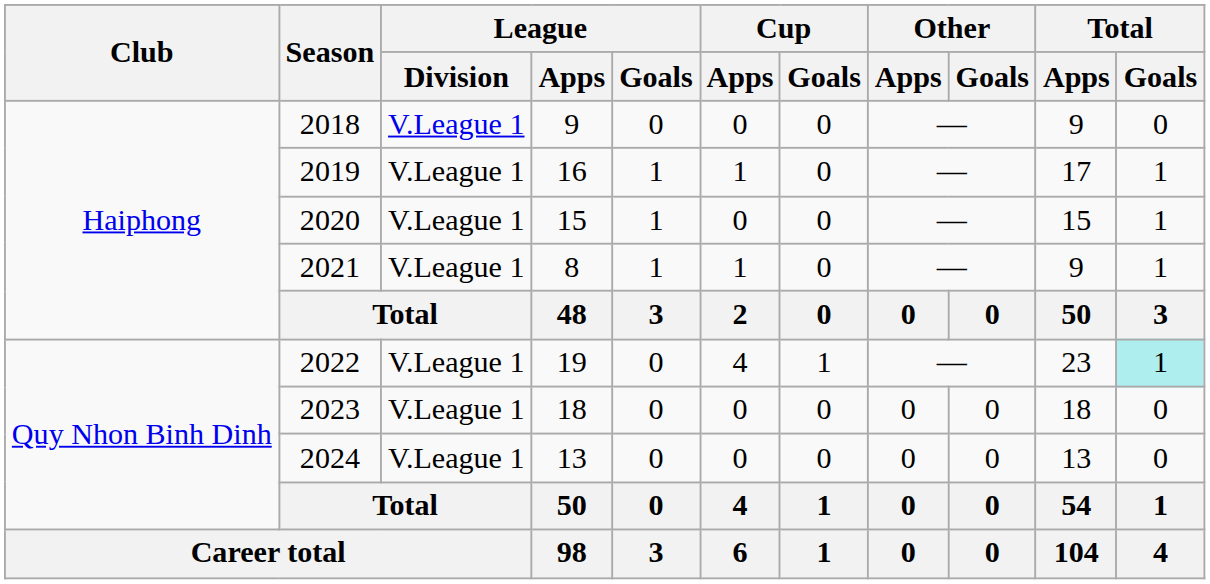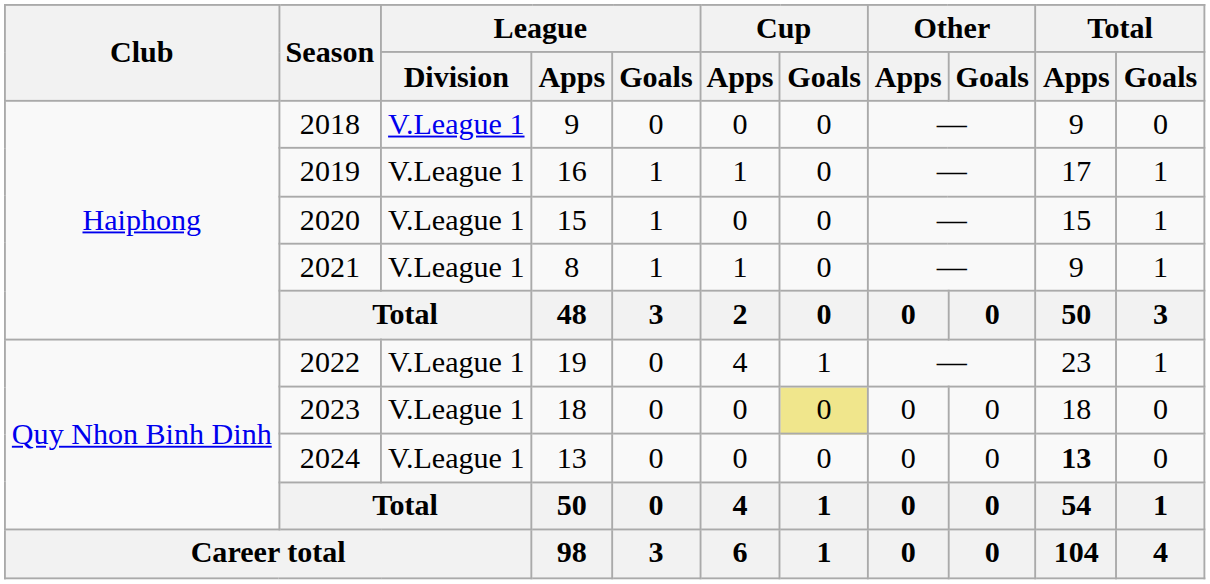(1160, 362) paleturquoise background -> (1160, 362) no background
(824, 409) no background -> (824, 409) khaki background
(1076, 457) normal -> (1076, 457) bold
